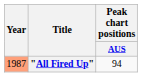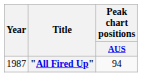(16, 64) lightsalmon background -> (16, 64) no background
